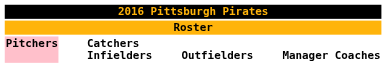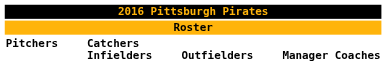(32, 43) pink background -> (32, 43) no background
